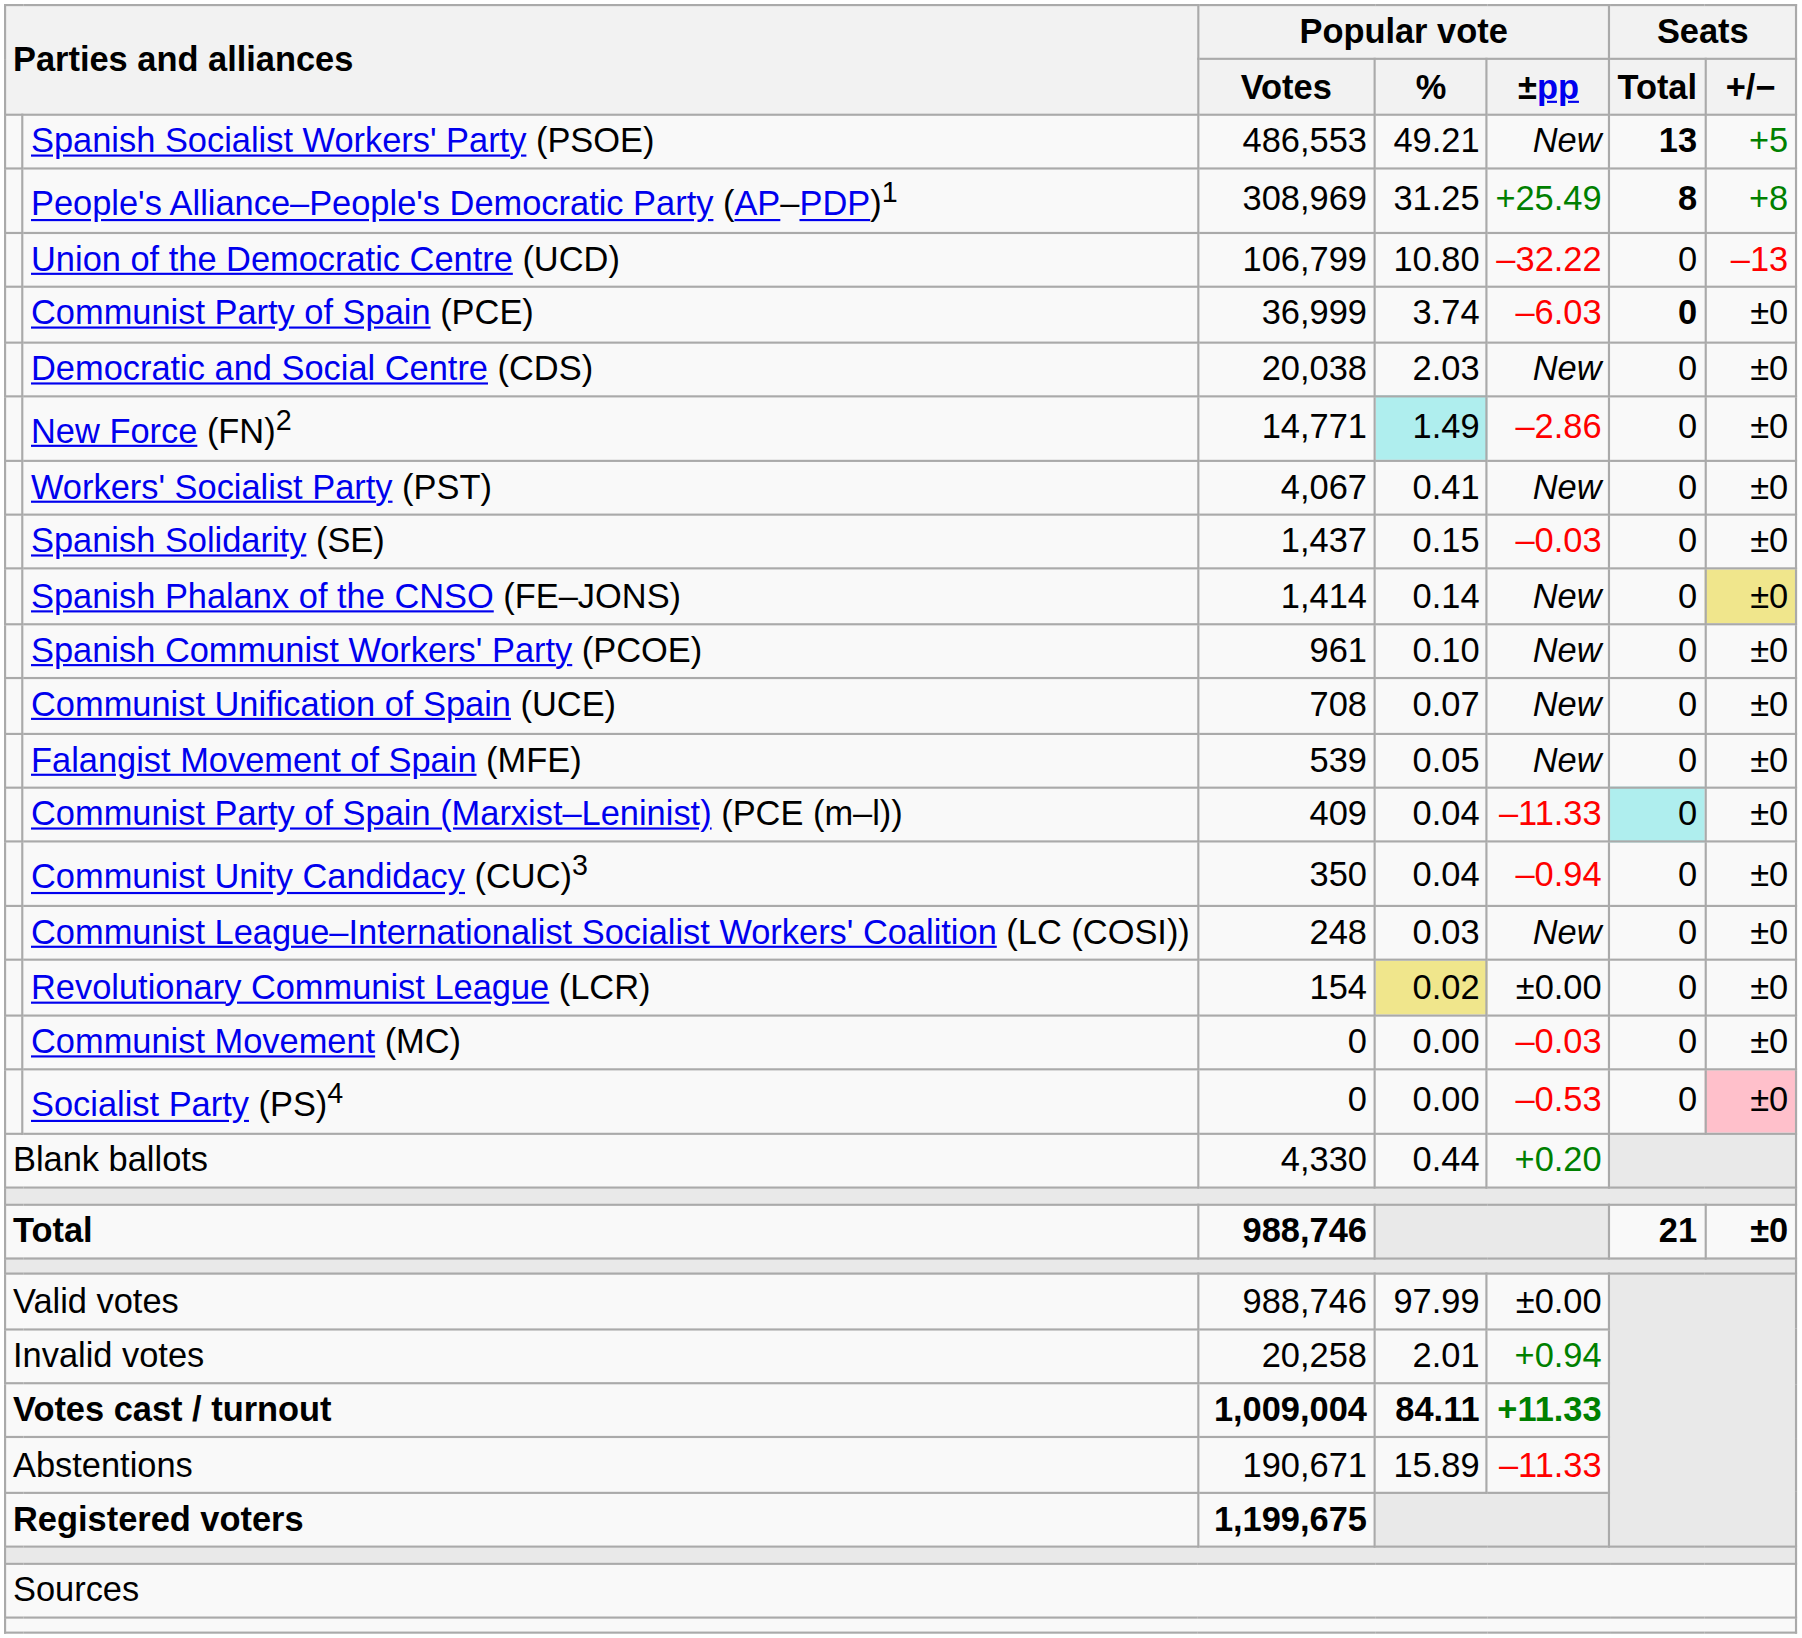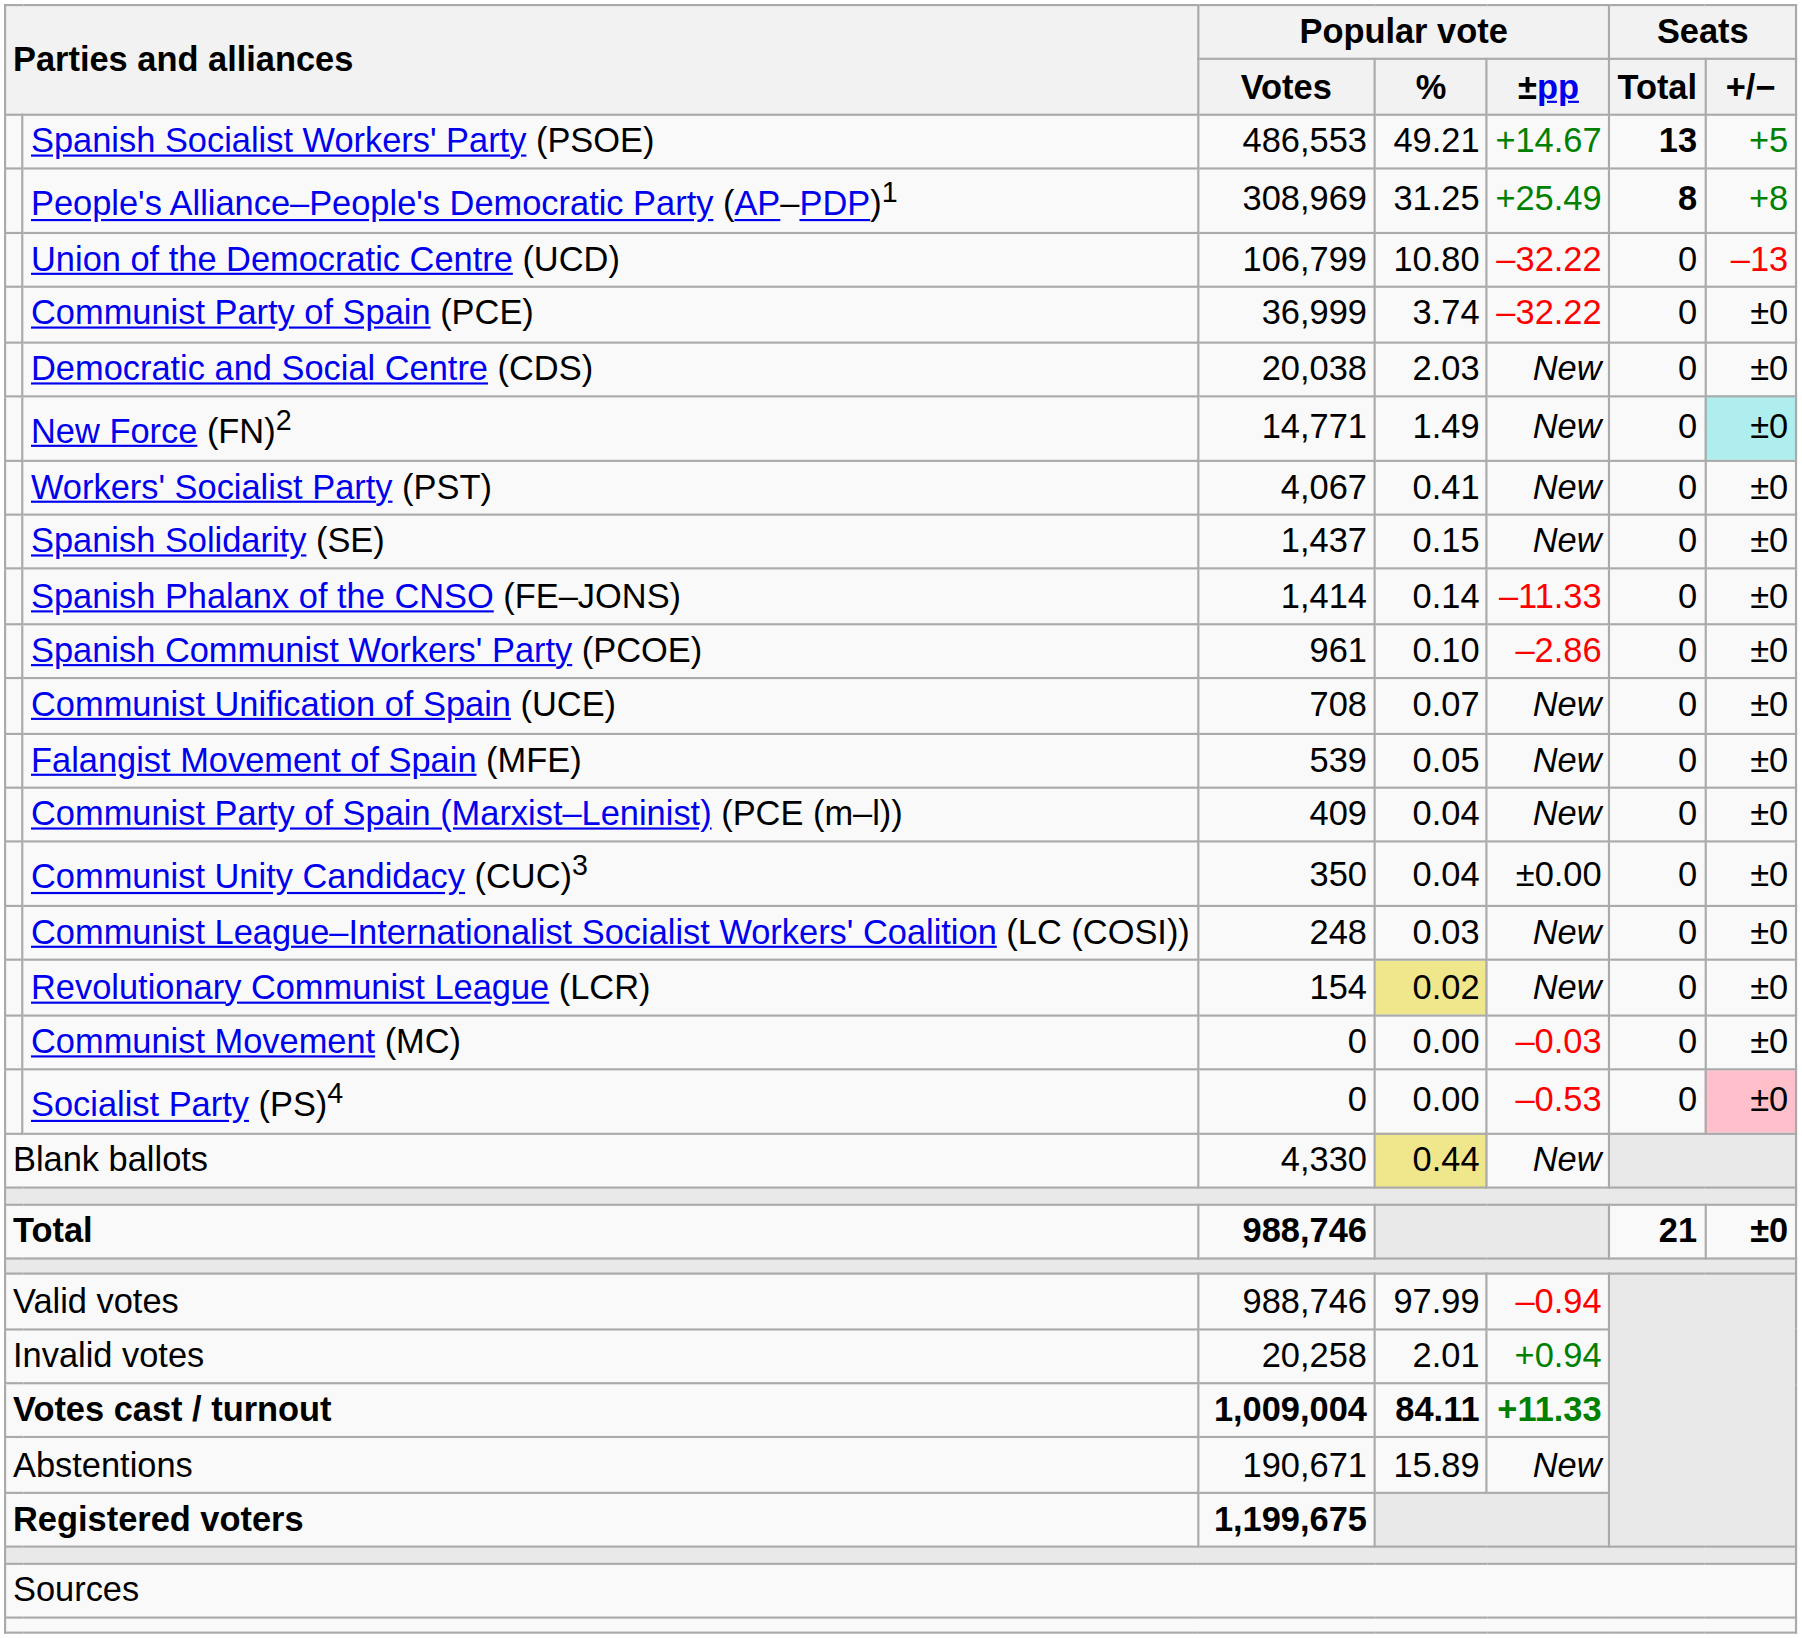(1567, 140) New -> (1548, 140) +14.67
(1559, 313) –6.03 -> (1549, 313) –32.22
(1687, 313) bold -> (1687, 313) normal
(1446, 427) paleturquoise background -> (1446, 427) no background
(1559, 427) –2.86 -> (1567, 427) New
(1769, 427) no background -> (1769, 427) paleturquoise background
(1559, 541) –0.03 -> (1567, 541) New
(1567, 595) New -> (1550, 595) –11.33
(1769, 595) khaki background -> (1769, 595) no background
(1567, 650) New -> (1559, 650) –2.86
(1550, 814) –11.33 -> (1567, 814) New
(1687, 814) paleturquoise background -> (1687, 814) no background
(1559, 873) –0.94 -> (1559, 873) ±0.00
(1559, 987) ±0.00 -> (1567, 987) New
(1446, 1160) no background -> (1446, 1160) khaki background
(1558, 1160) +0.20 -> (1567, 1160) New
(1559, 1300) ±0.00 -> (1559, 1300) –0.94
(1550, 1464) –11.33 -> (1567, 1464) New
